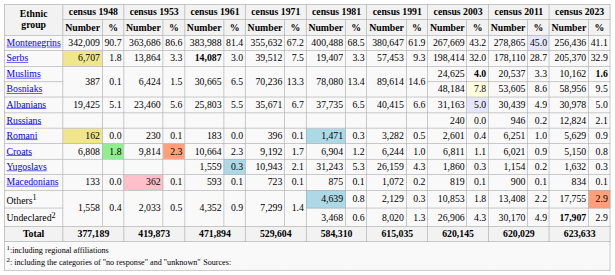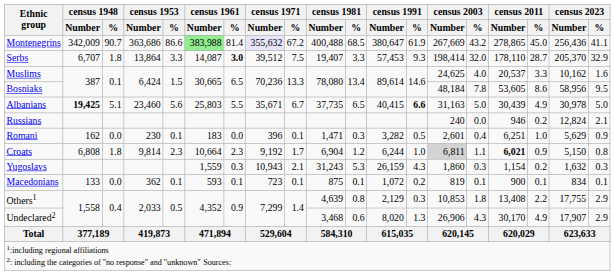(206, 43) no background -> (206, 43) lightgreen background
(266, 43) no background -> (266, 43) lavender background
(538, 43) lavender background -> (538, 43) no background
(89, 58) khaki background -> (89, 58) no background
(208, 58) bold -> (208, 58) normal
(237, 58) normal -> (237, 58) bold
(480, 74) bold -> (480, 74) normal
(602, 74) bold -> (602, 74) normal
(480, 89) lightyellow background -> (480, 89) no background
(87, 105) normal -> (87, 105) bold
(419, 105) normal -> (419, 105) bold
(480, 105) lavender background -> (480, 105) no background
(93, 136) khaki background -> (93, 136) no background
(332, 136) lightblue background -> (332, 136) no background
(115, 151) lightgreen background -> (115, 151) no background
(176, 151) lightsalmon background -> (176, 151) no background
(454, 151) no background -> (454, 151) lightgrey background
(514, 151) normal -> (514, 151) bold
(237, 167) lightblue background -> (237, 167) no background
(153, 182) pink background -> (153, 182) no background
(332, 199) lightblue background -> (332, 199) no background
(602, 199) lightsalmon background -> (602, 199) no background
(573, 217) bold -> (573, 217) normal
